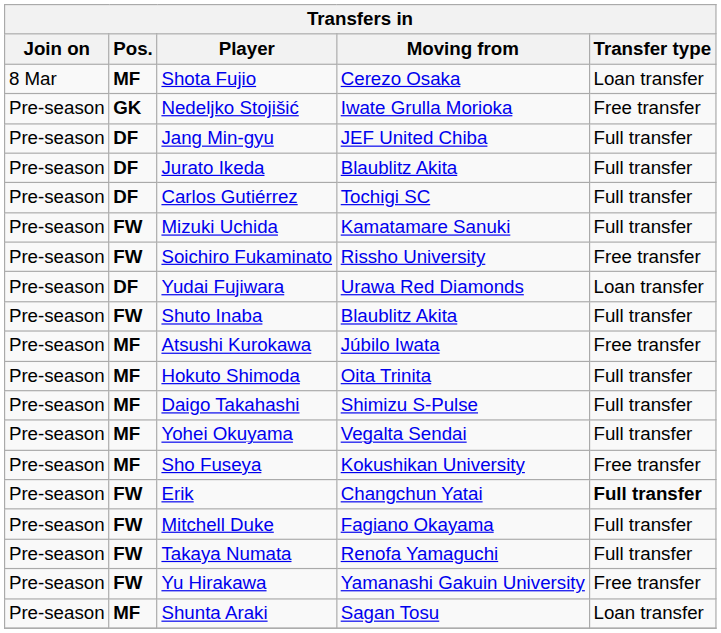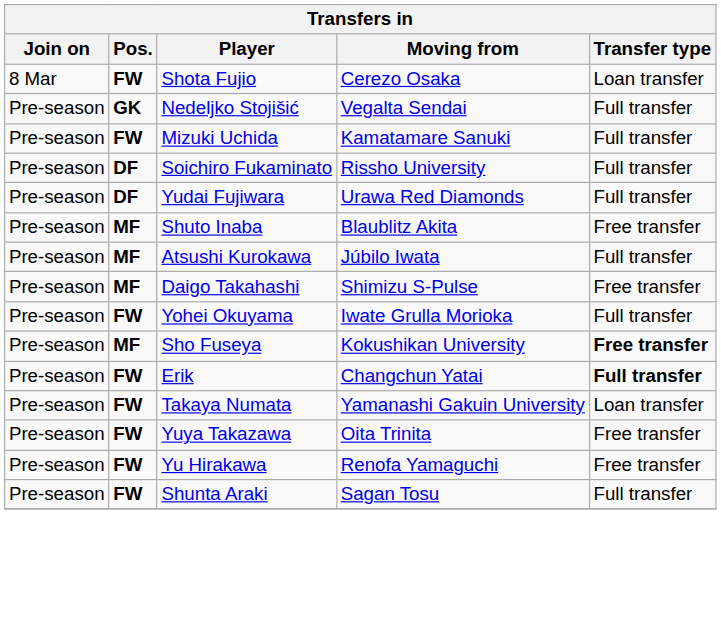(127, 78) MF -> (128, 78) FW
(427, 108) Iwate Grulla Morioka -> (404, 108) Vegalta Sendai
(647, 108) Free transfer -> (643, 108) Full transfer
- row: (218, 138)
- row: (213, 167)
- row: (230, 197)
(128, 256) FW -> (126, 167) DF
(647, 256) Free transfer -> (643, 167) Full transfer
(649, 286) Loan transfer -> (643, 197) Full transfer
(128, 316) FW -> (127, 227) MF
(643, 316) Full transfer -> (647, 227) Free transfer
(647, 345) Free transfer -> (643, 256) Full transfer
- row: (231, 375)
(643, 405) Full transfer -> (647, 286) Free transfer
(127, 434) MF -> (128, 316) FW
(404, 434) Vegalta Sendai -> (427, 316) Iwate Grulla Morioka
(647, 464) normal -> (651, 345) bold
- row: (218, 524)
(419, 553) Renofa Yamaguchi -> (463, 405) Yamanashi Gakuin University
(643, 553) Full transfer -> (649, 405) Loan transfer
+ row: (226, 434)
(463, 583) Yamanashi Gakuin University -> (419, 464) Renofa Yamaguchi
(127, 613) MF -> (128, 494) FW
(649, 613) Loan transfer -> (643, 494) Full transfer
